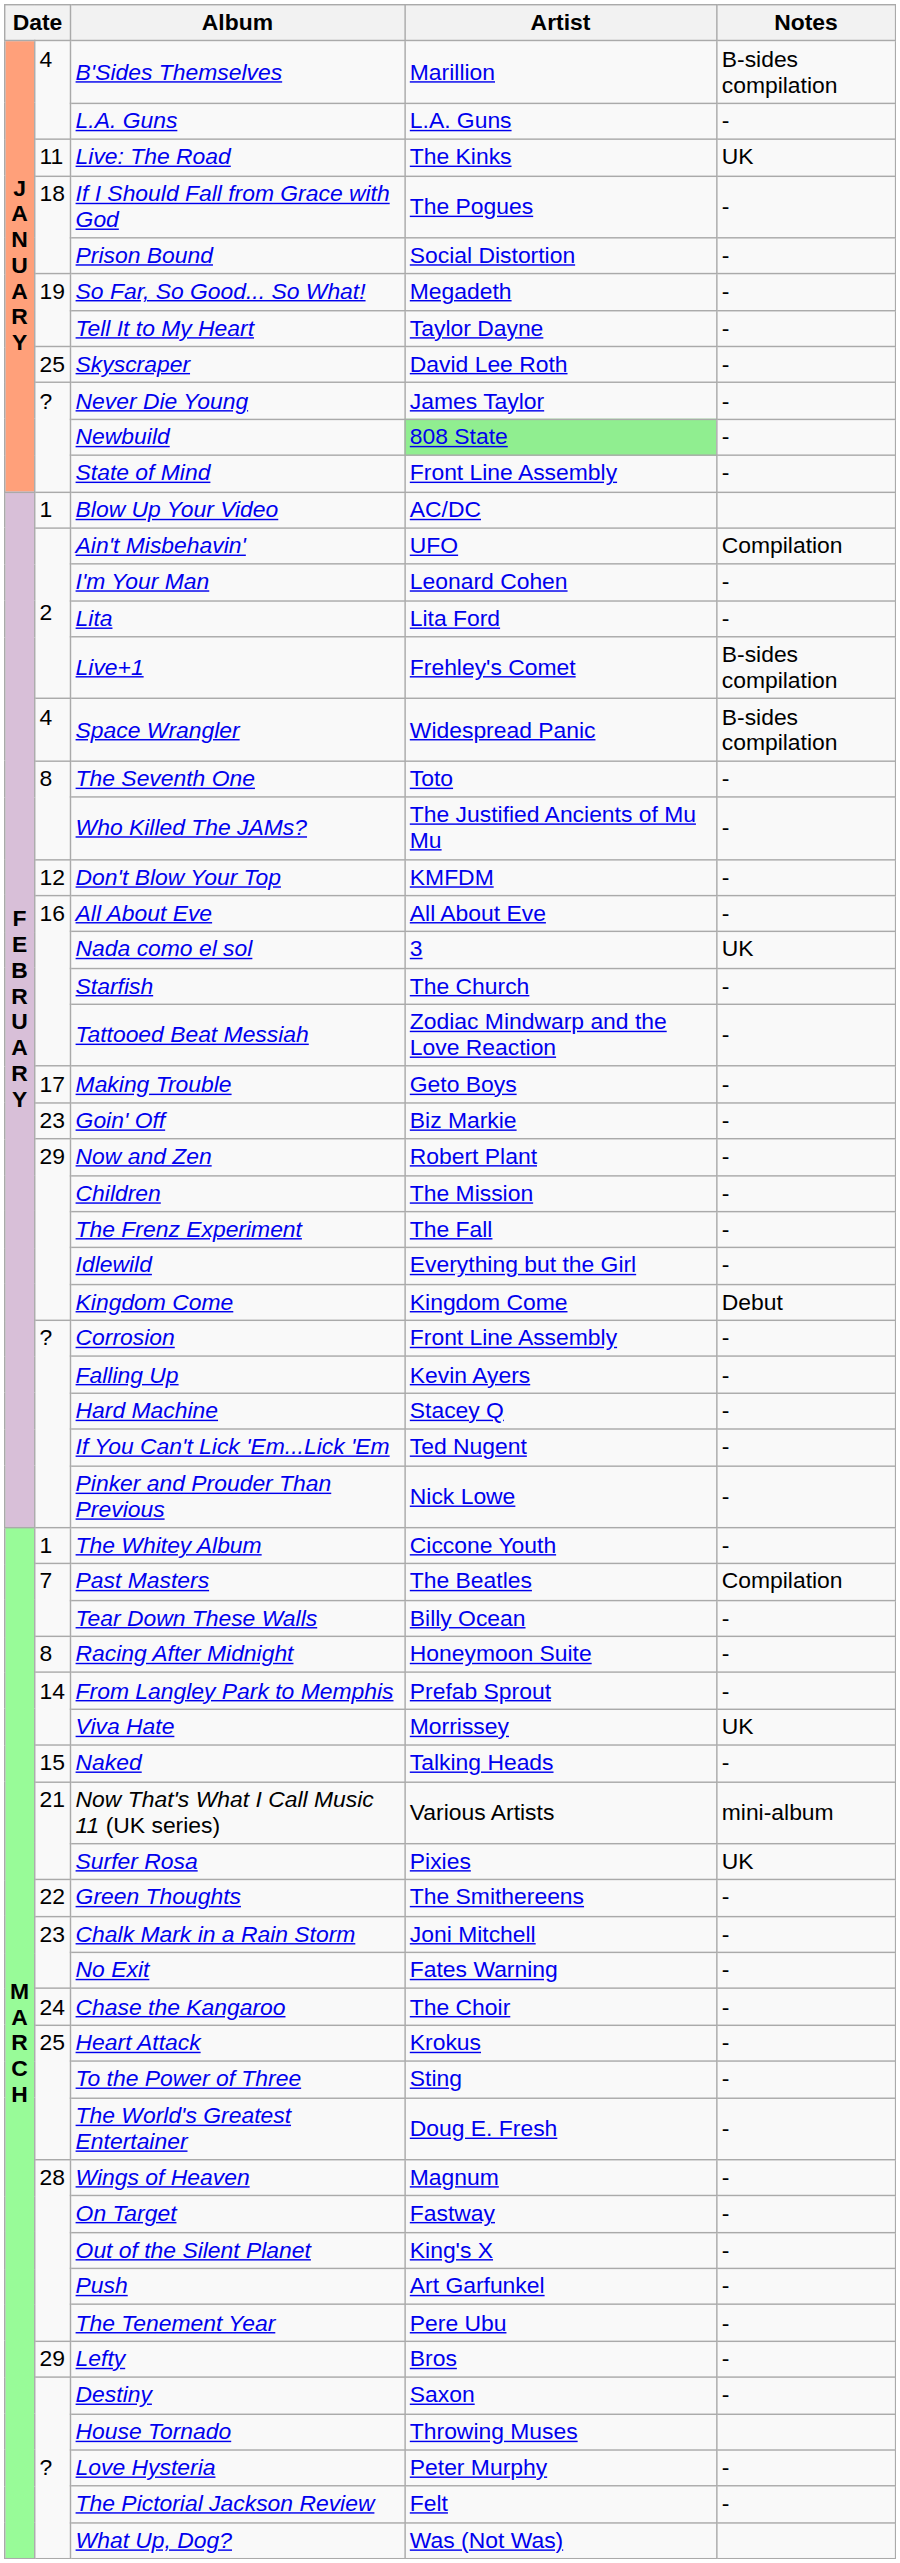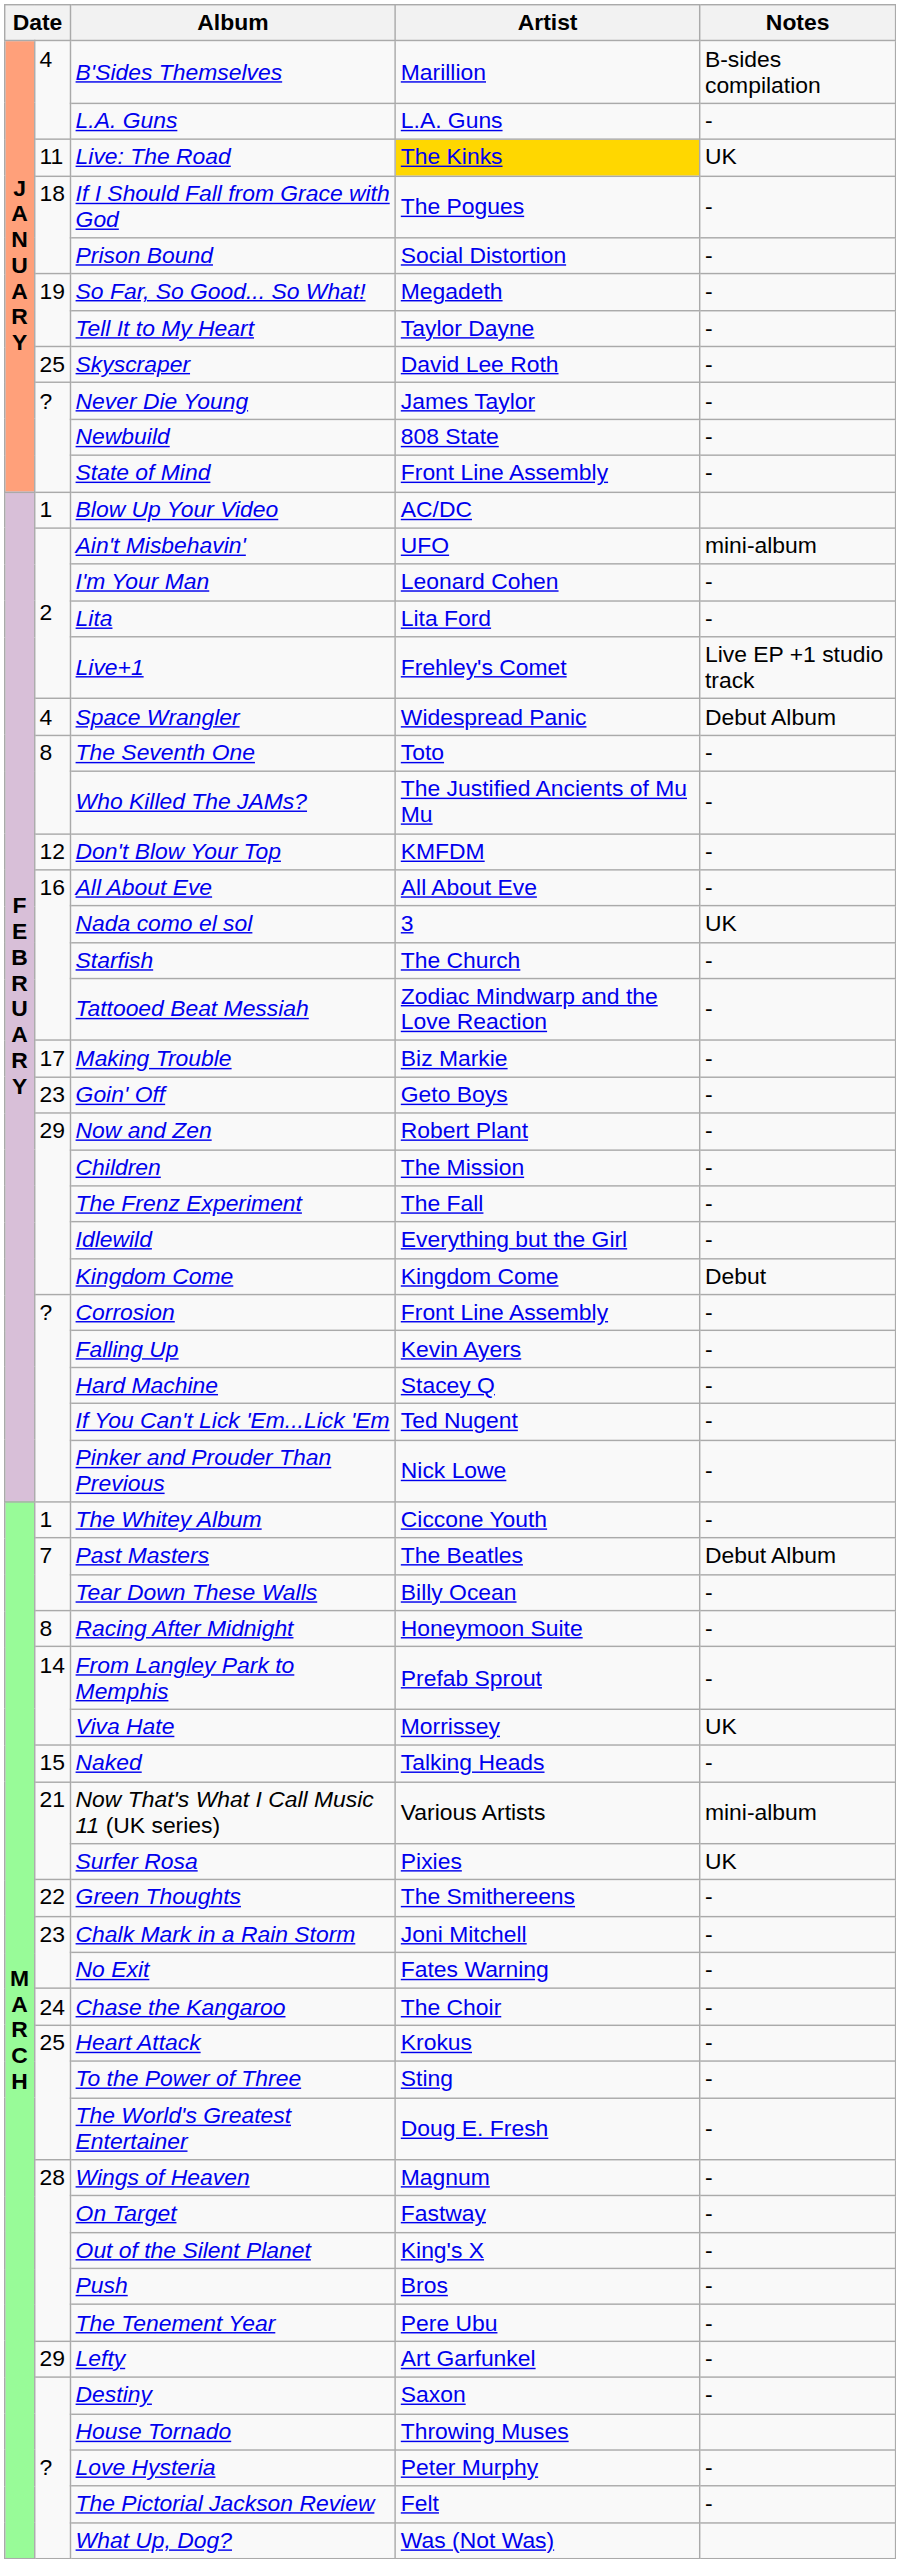(461, 157) no background -> (452, 157) gold background
(459, 436) lightgreen background -> (450, 436) no background
(782, 545) Compilation -> (761, 545) mini-album
(780, 667) B-sides compilation -> (794, 667) Live EP +1 studio track
(780, 729) B-sides compilation -> (770, 716) Debut Album
(463, 1084) Geto Boys -> (454, 1058) Biz Markie
(463, 1120) Biz Markie -> (454, 1094) Geto Boys
(782, 1581) Compilation -> (770, 1555) Debut Album
(477, 2286) Art Garfunkel -> (424, 2286) Bros
(433, 2358) Bros -> (468, 2358) Art Garfunkel
